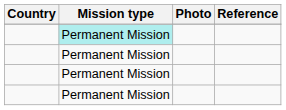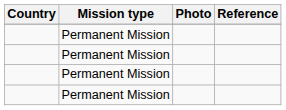(116, 34) paleturquoise background -> (116, 34) no background
